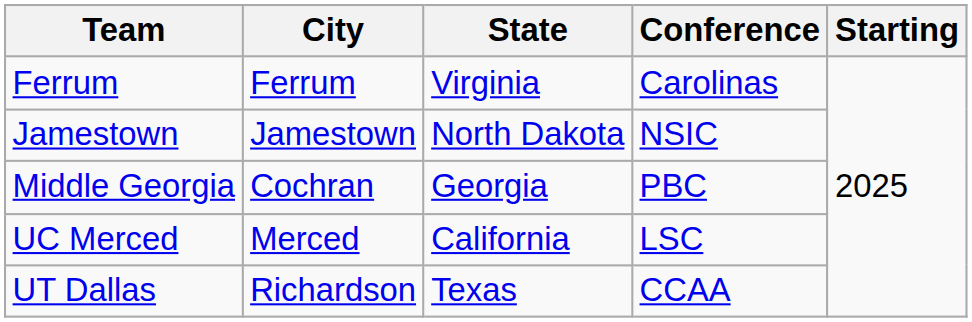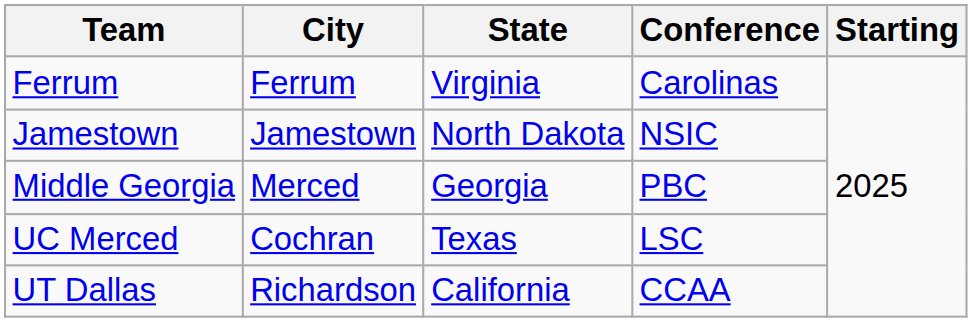(312, 186) Cochran -> (305, 186) Merced
(305, 238) Merced -> (312, 238) Cochran
(500, 238) California -> (474, 238) Texas
(474, 290) Texas -> (500, 290) California
